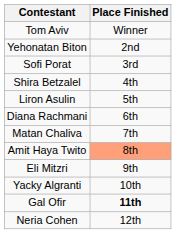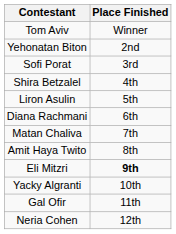(130, 151) lightsalmon background -> (130, 151) no background
(130, 168) normal -> (130, 168) bold
(130, 202) bold -> (130, 202) normal
